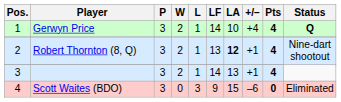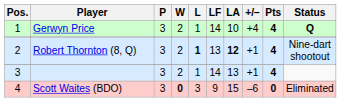(198, 50) normal -> (198, 50) bold
(180, 89) normal -> (180, 89) bold
